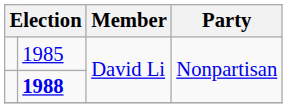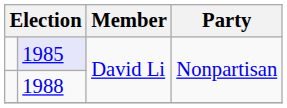(43, 53) no background -> (43, 53) lavender background
(43, 86) bold -> (43, 86) normal
